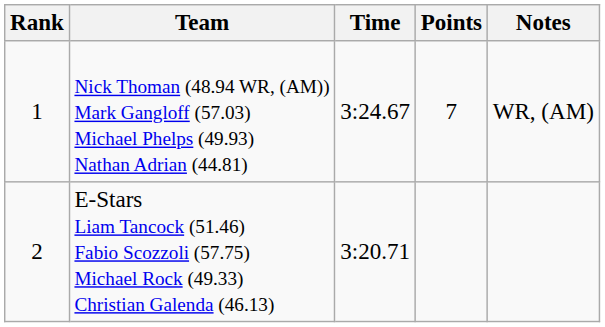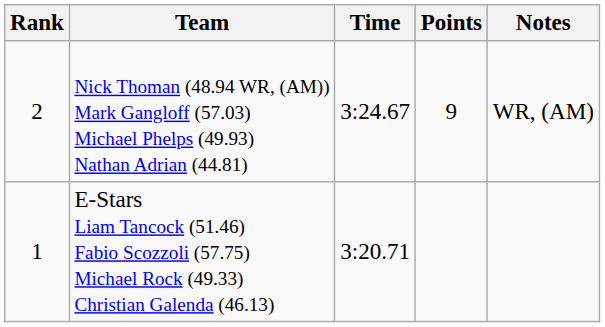(37, 111) 1 -> (37, 111) 2
(451, 111) 7 -> (451, 111) 9
(37, 251) 2 -> (37, 251) 1
